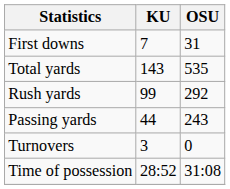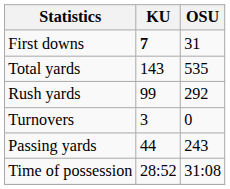(144, 43) normal -> (144, 43) bold
rows swapped: (52, 119) <-> (41, 145)
